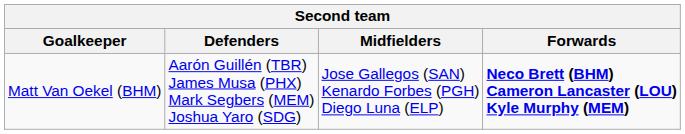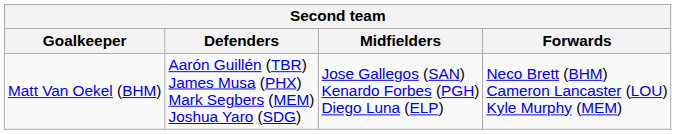(582, 91) bold -> (577, 91) normal
